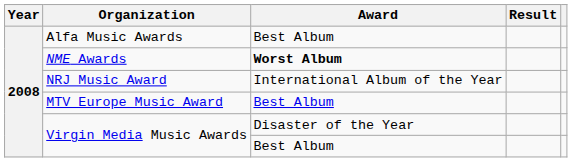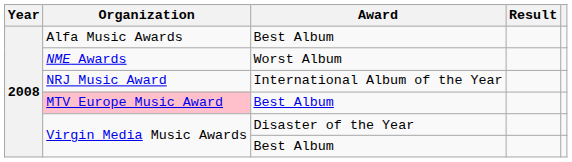(298, 59) bold -> (298, 59) normal
(135, 103) no background -> (135, 103) pink background
